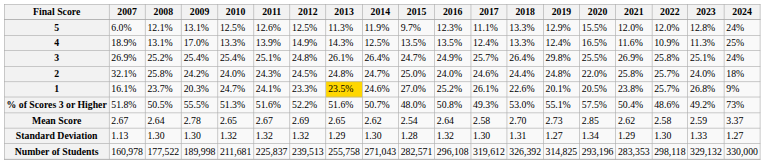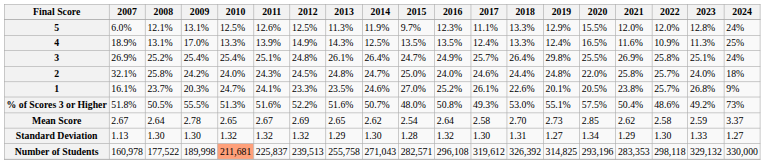(341, 89) gold background -> (341, 89) no background
(236, 151) no background -> (236, 151) lightsalmon background
